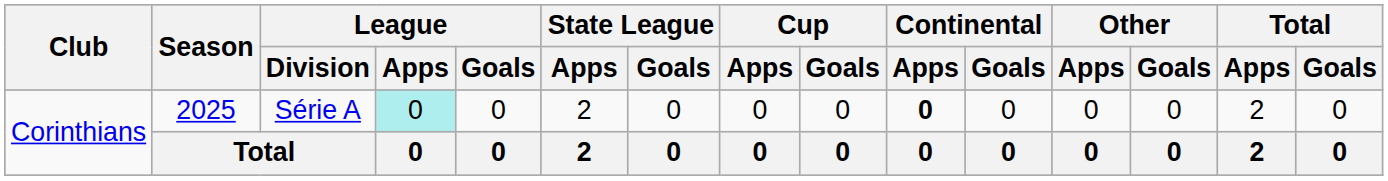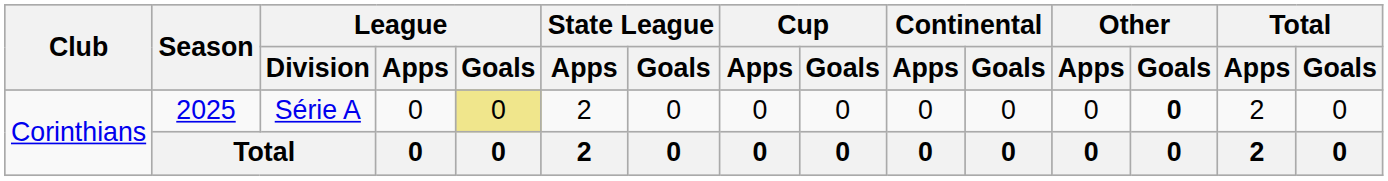(415, 110) paleturquoise background -> (415, 110) no background
(498, 110) no background -> (498, 110) khaki background
(926, 110) bold -> (926, 110) normal
(1174, 110) normal -> (1174, 110) bold
